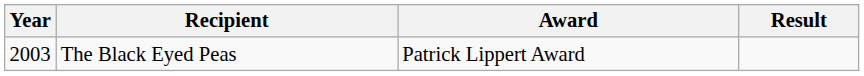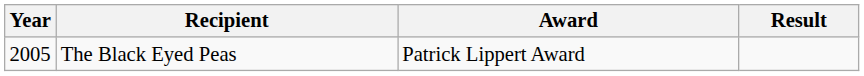(30, 53) 2003 -> (30, 53) 2005
